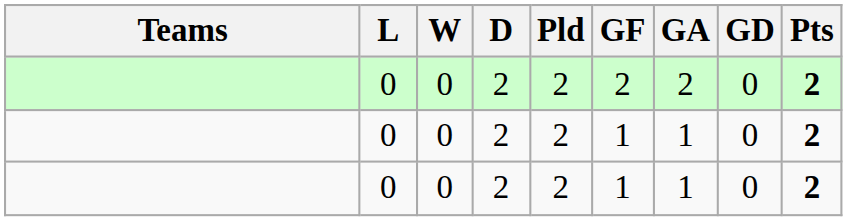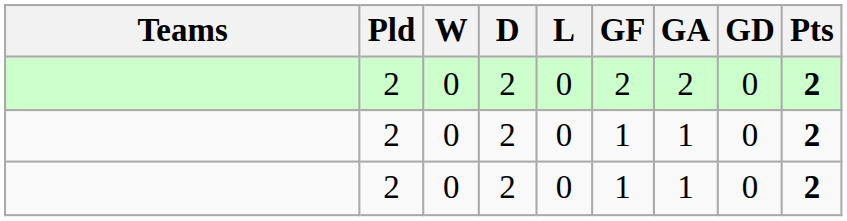columns swapped: (561, 30) <-> (388, 30)
